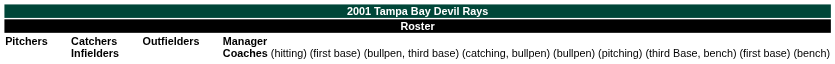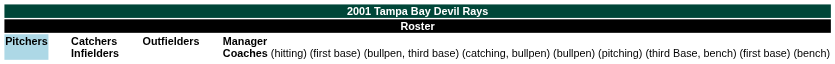(26, 41) no background -> (26, 41) lightblue background
